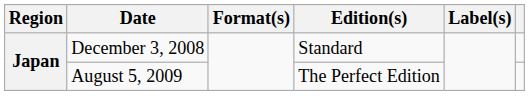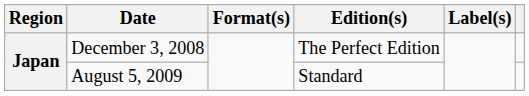(330, 47) Standard -> (369, 47) The Perfect Edition
(369, 76) The Perfect Edition -> (330, 76) Standard
